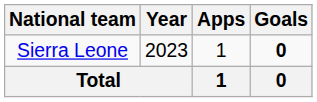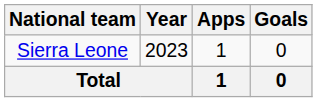(281, 50) bold -> (281, 50) normal
